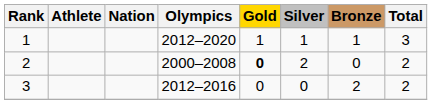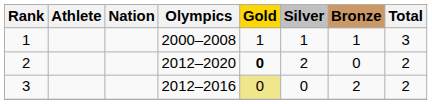(199, 39) 2012–2020 -> (199, 39) 2000–2008
(199, 63) 2000–2008 -> (199, 63) 2012–2020
(260, 87) no background -> (260, 87) khaki background
